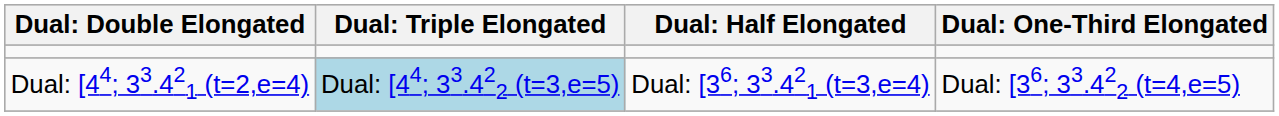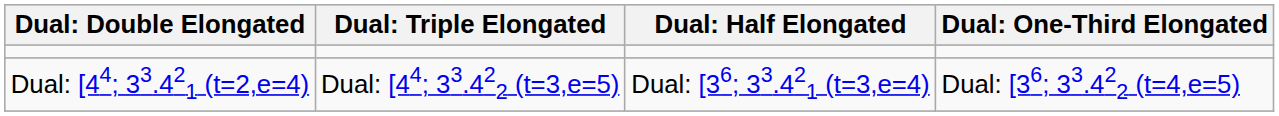(470, 84) lightblue background -> (470, 84) no background
